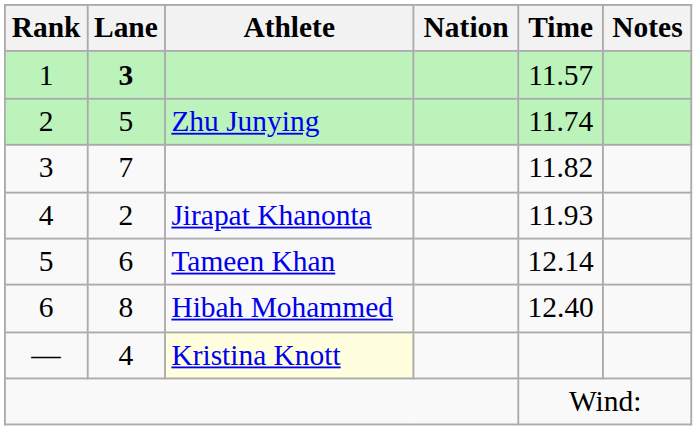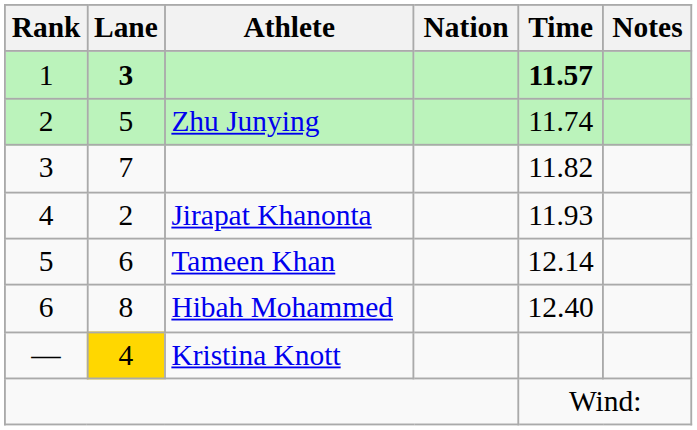(561, 74) normal -> (561, 74) bold
(126, 354) no background -> (126, 354) gold background
(256, 354) lightyellow background -> (256, 354) no background
